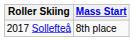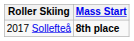(96, 28) normal -> (98, 28) bold
